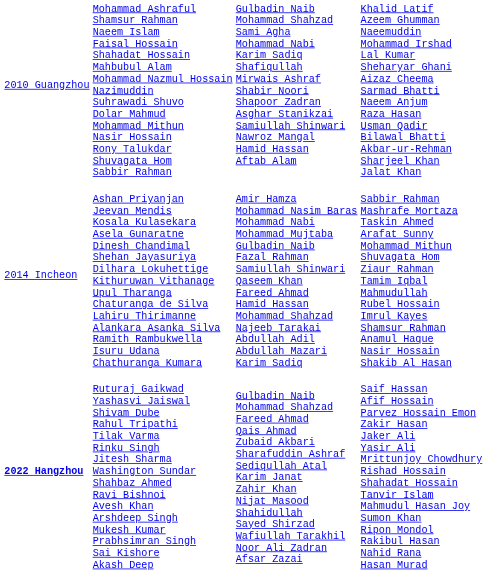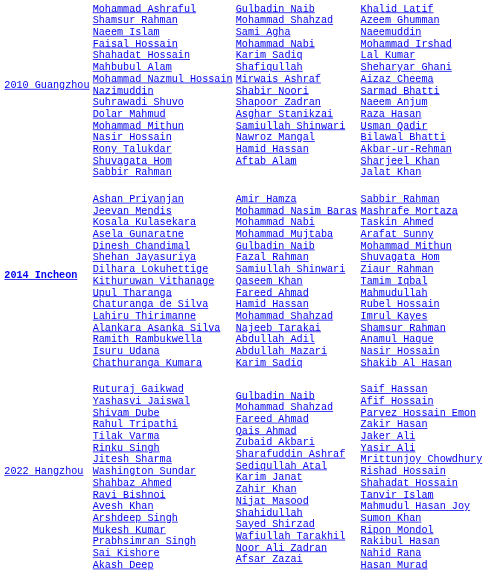(41, 275) normal -> (41, 275) bold
(44, 471) bold -> (44, 471) normal
